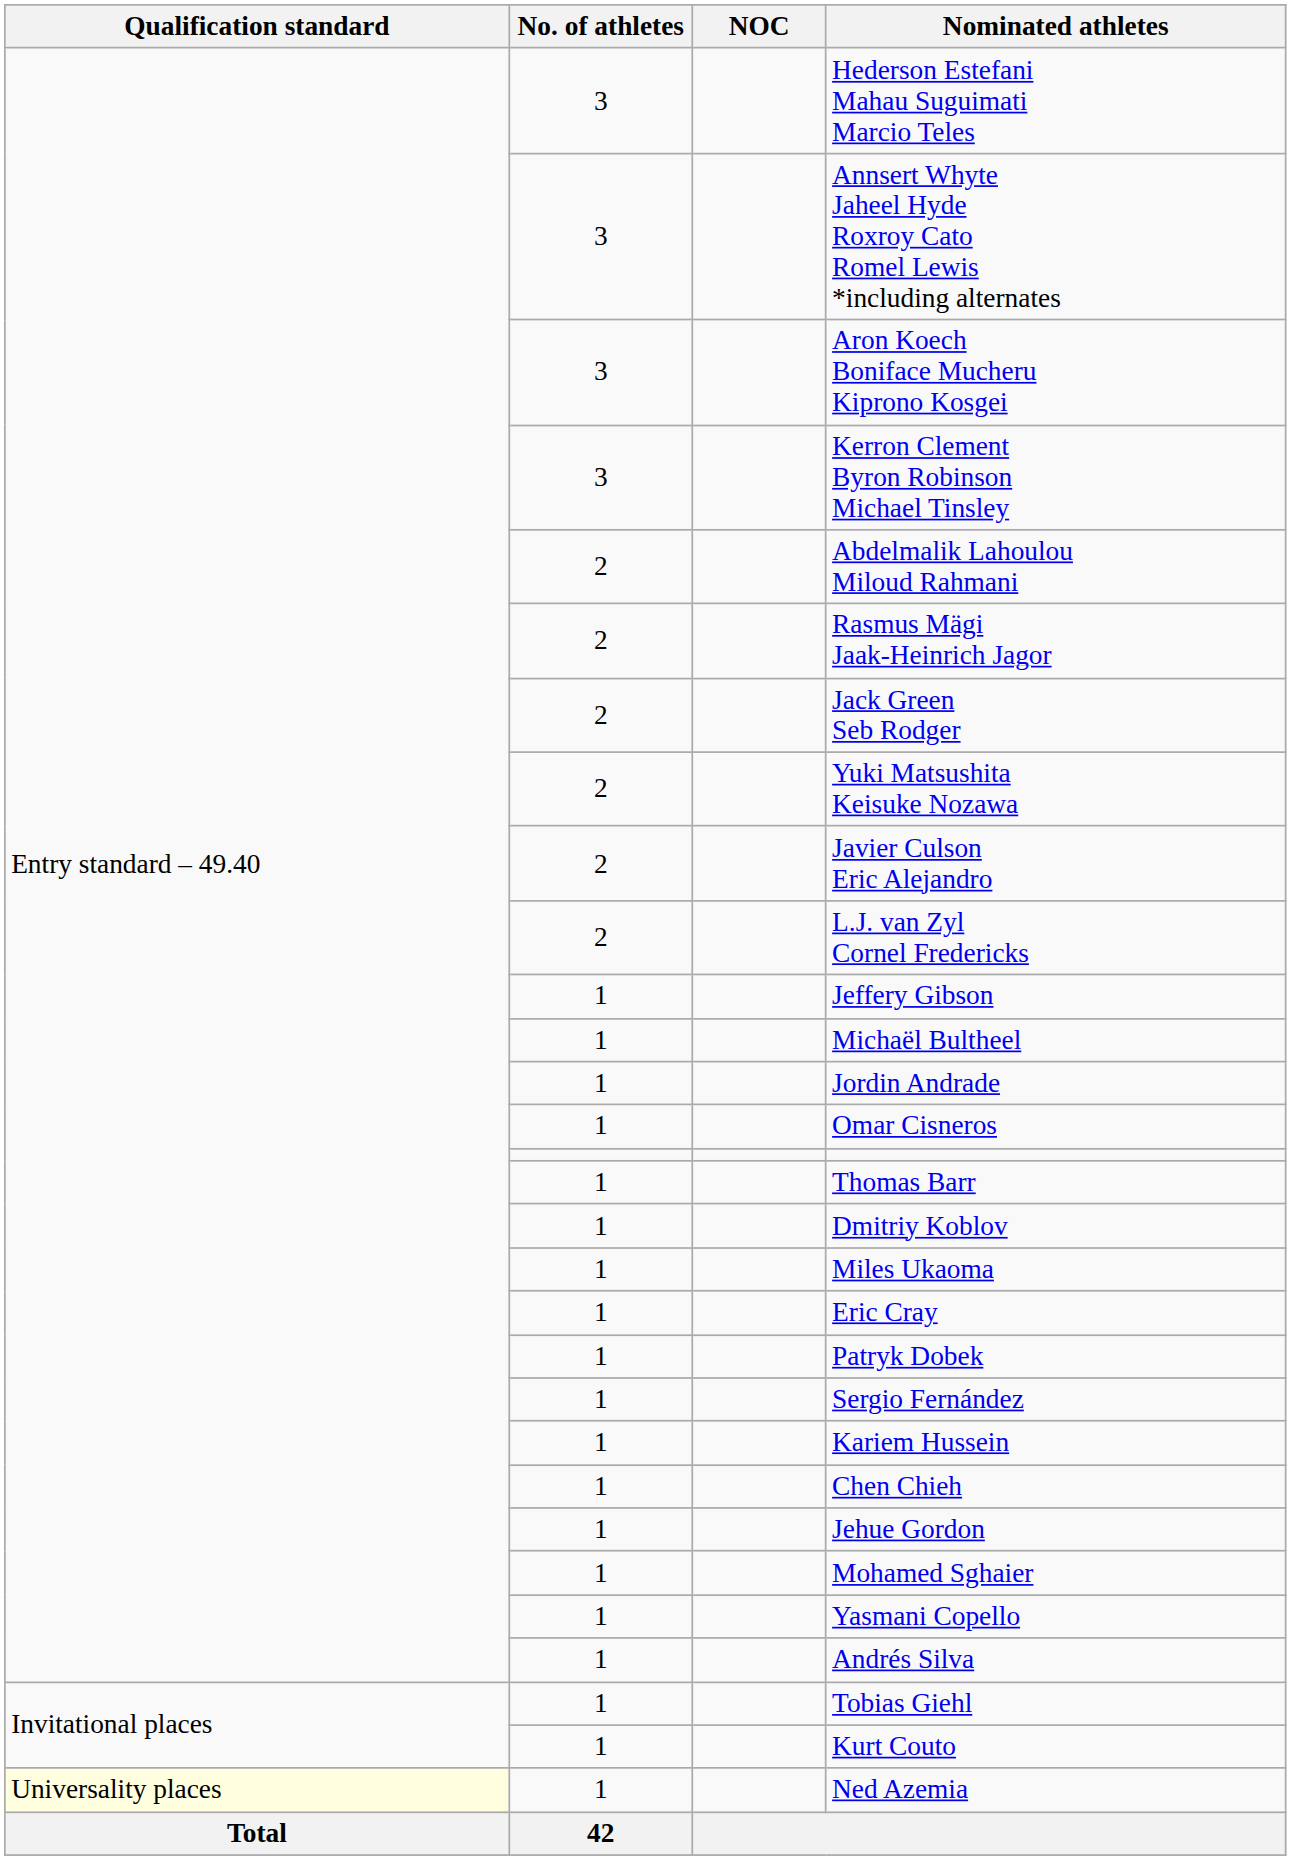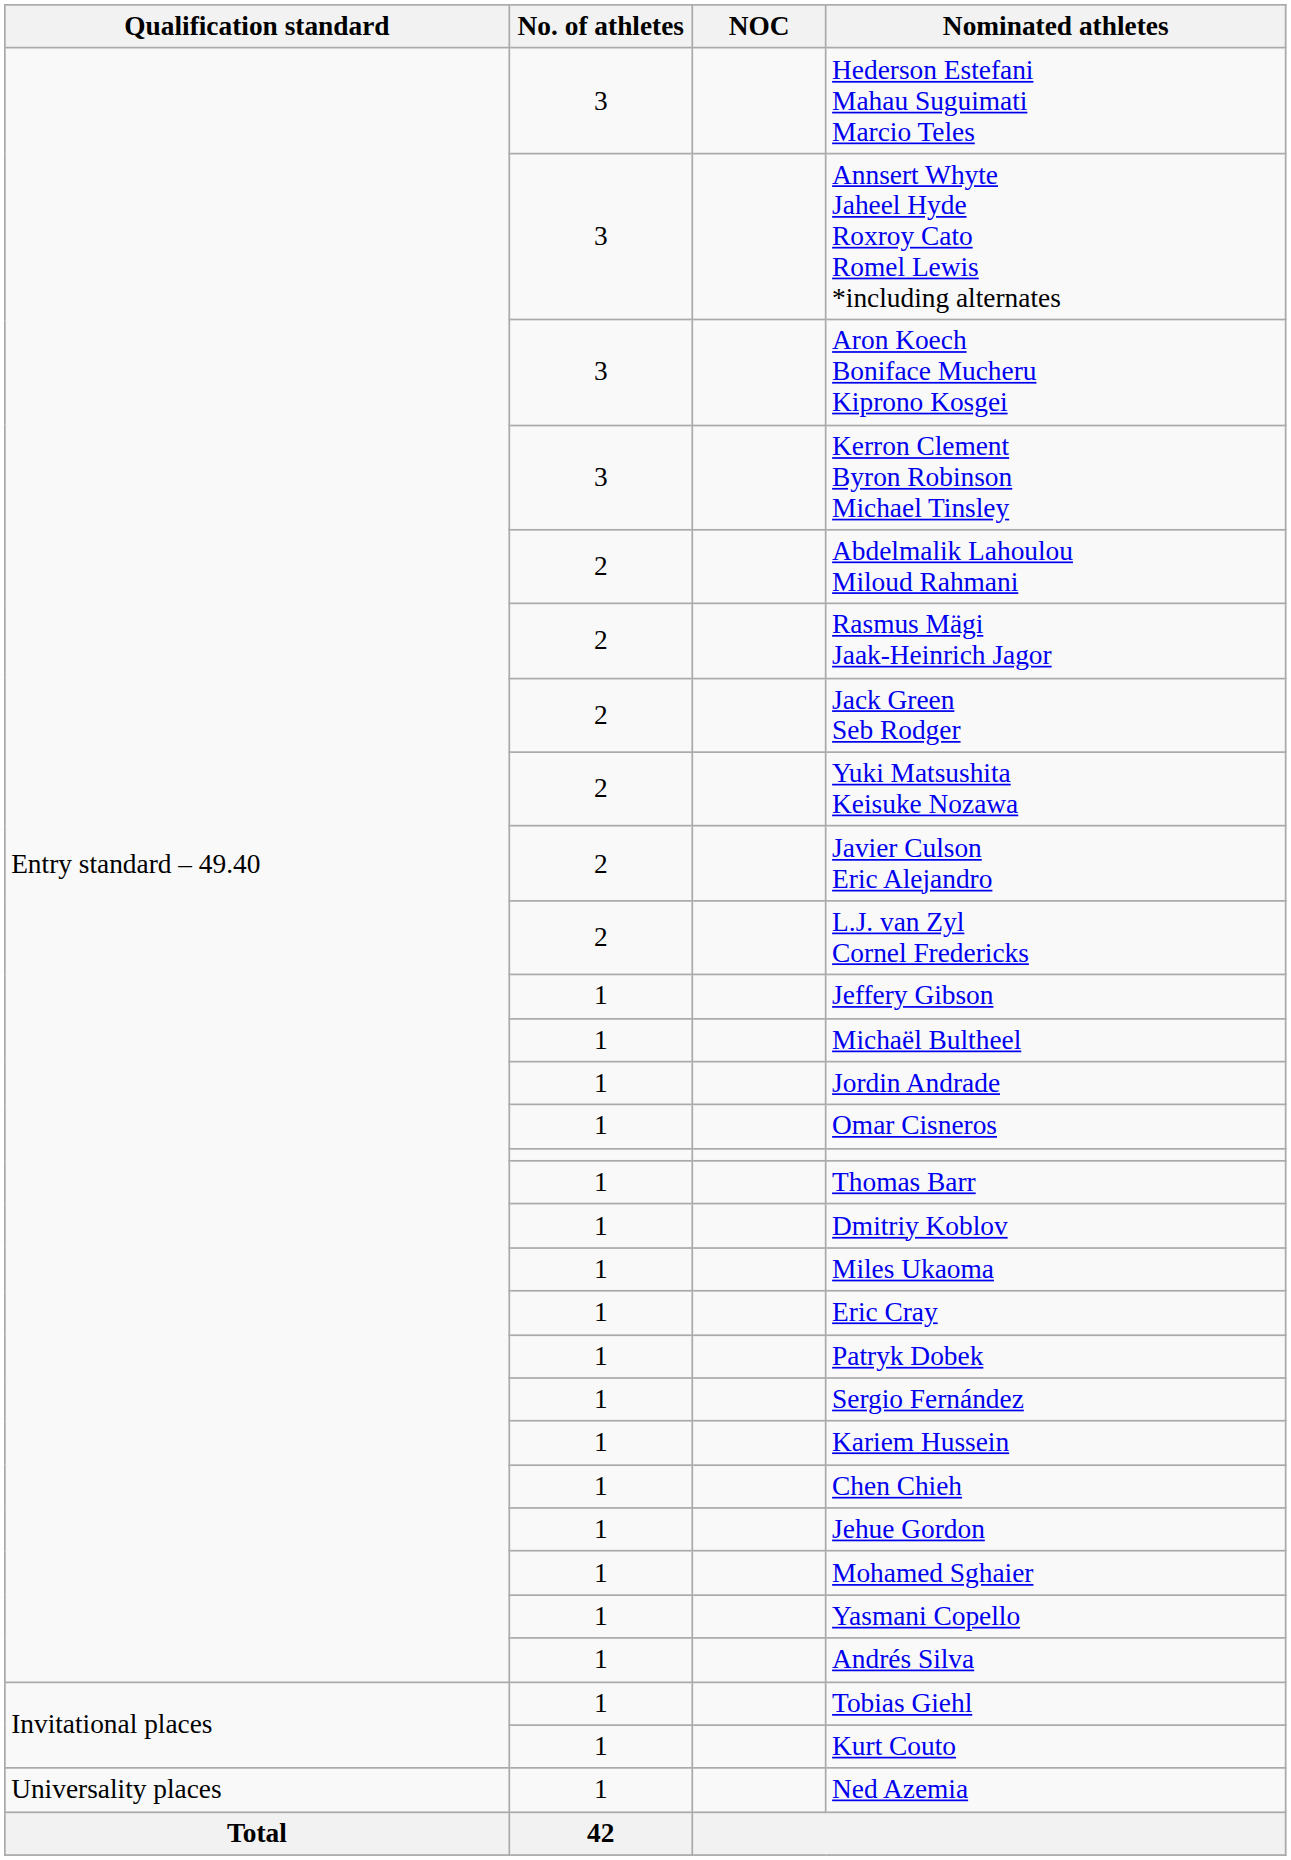(116, 1789) lightyellow background -> (116, 1789) no background
